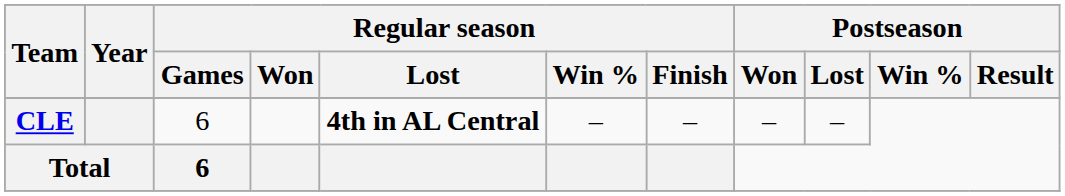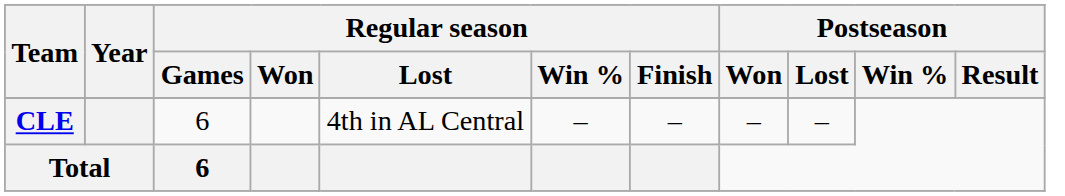(433, 121) bold -> (425, 121) normal
